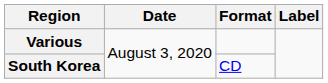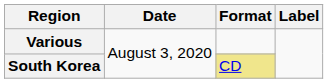(230, 66) no background -> (230, 66) khaki background
